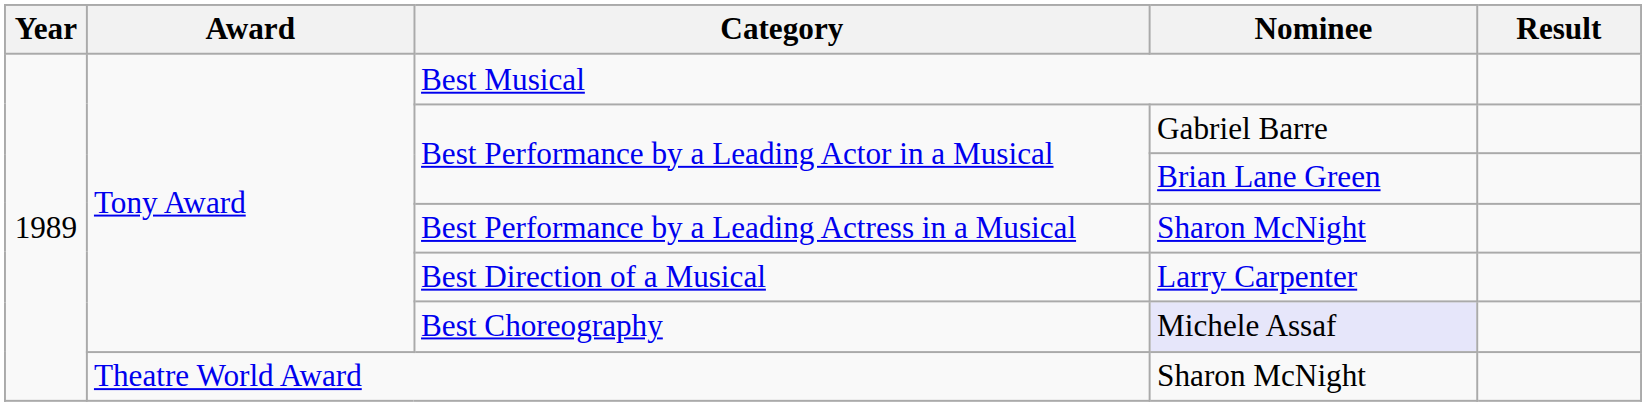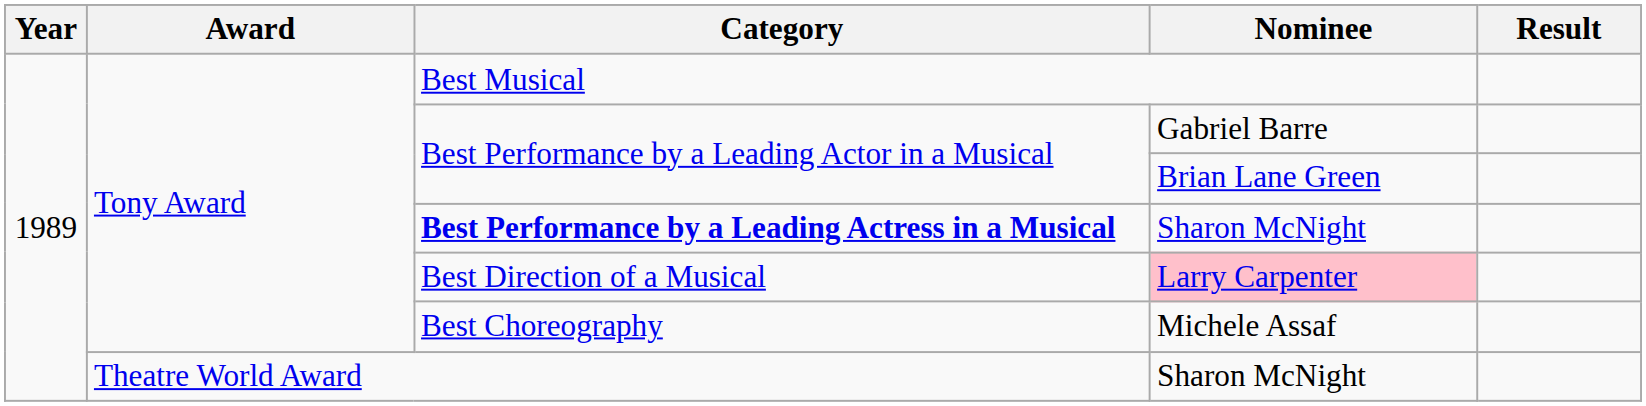(749, 227) normal -> (768, 227) bold
(1257, 276) no background -> (1257, 276) pink background
(1247, 326) lavender background -> (1247, 326) no background
